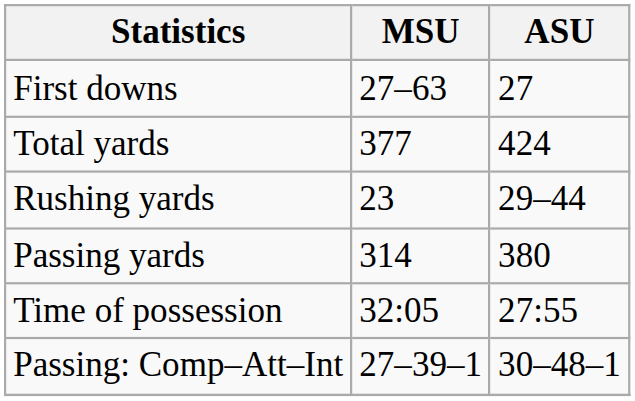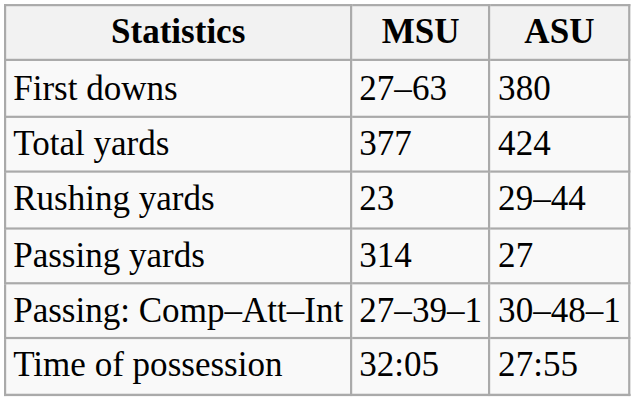(516, 87) 27 -> (524, 87) 380
(524, 254) 380 -> (516, 254) 27
rows swapped: (178, 365) <-> (148, 310)
